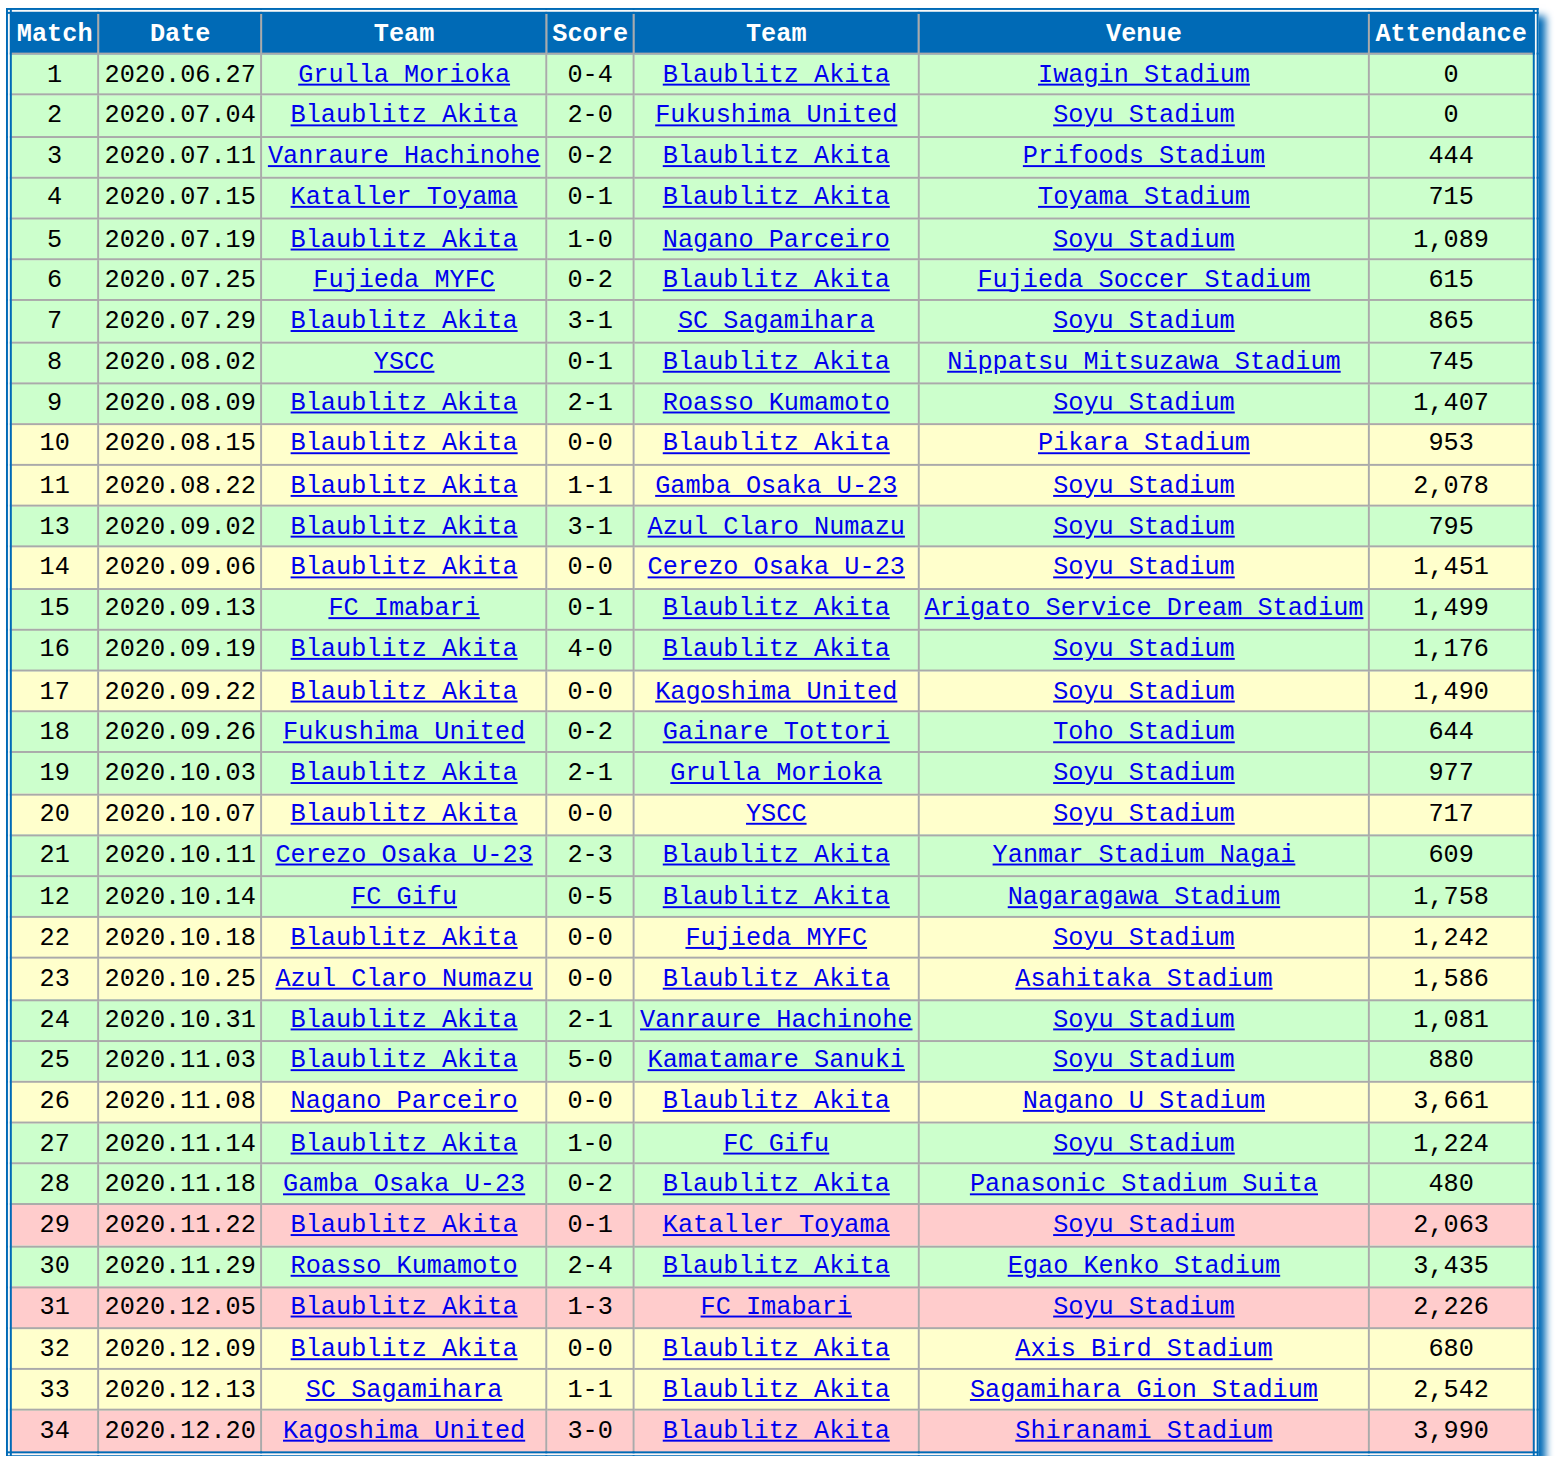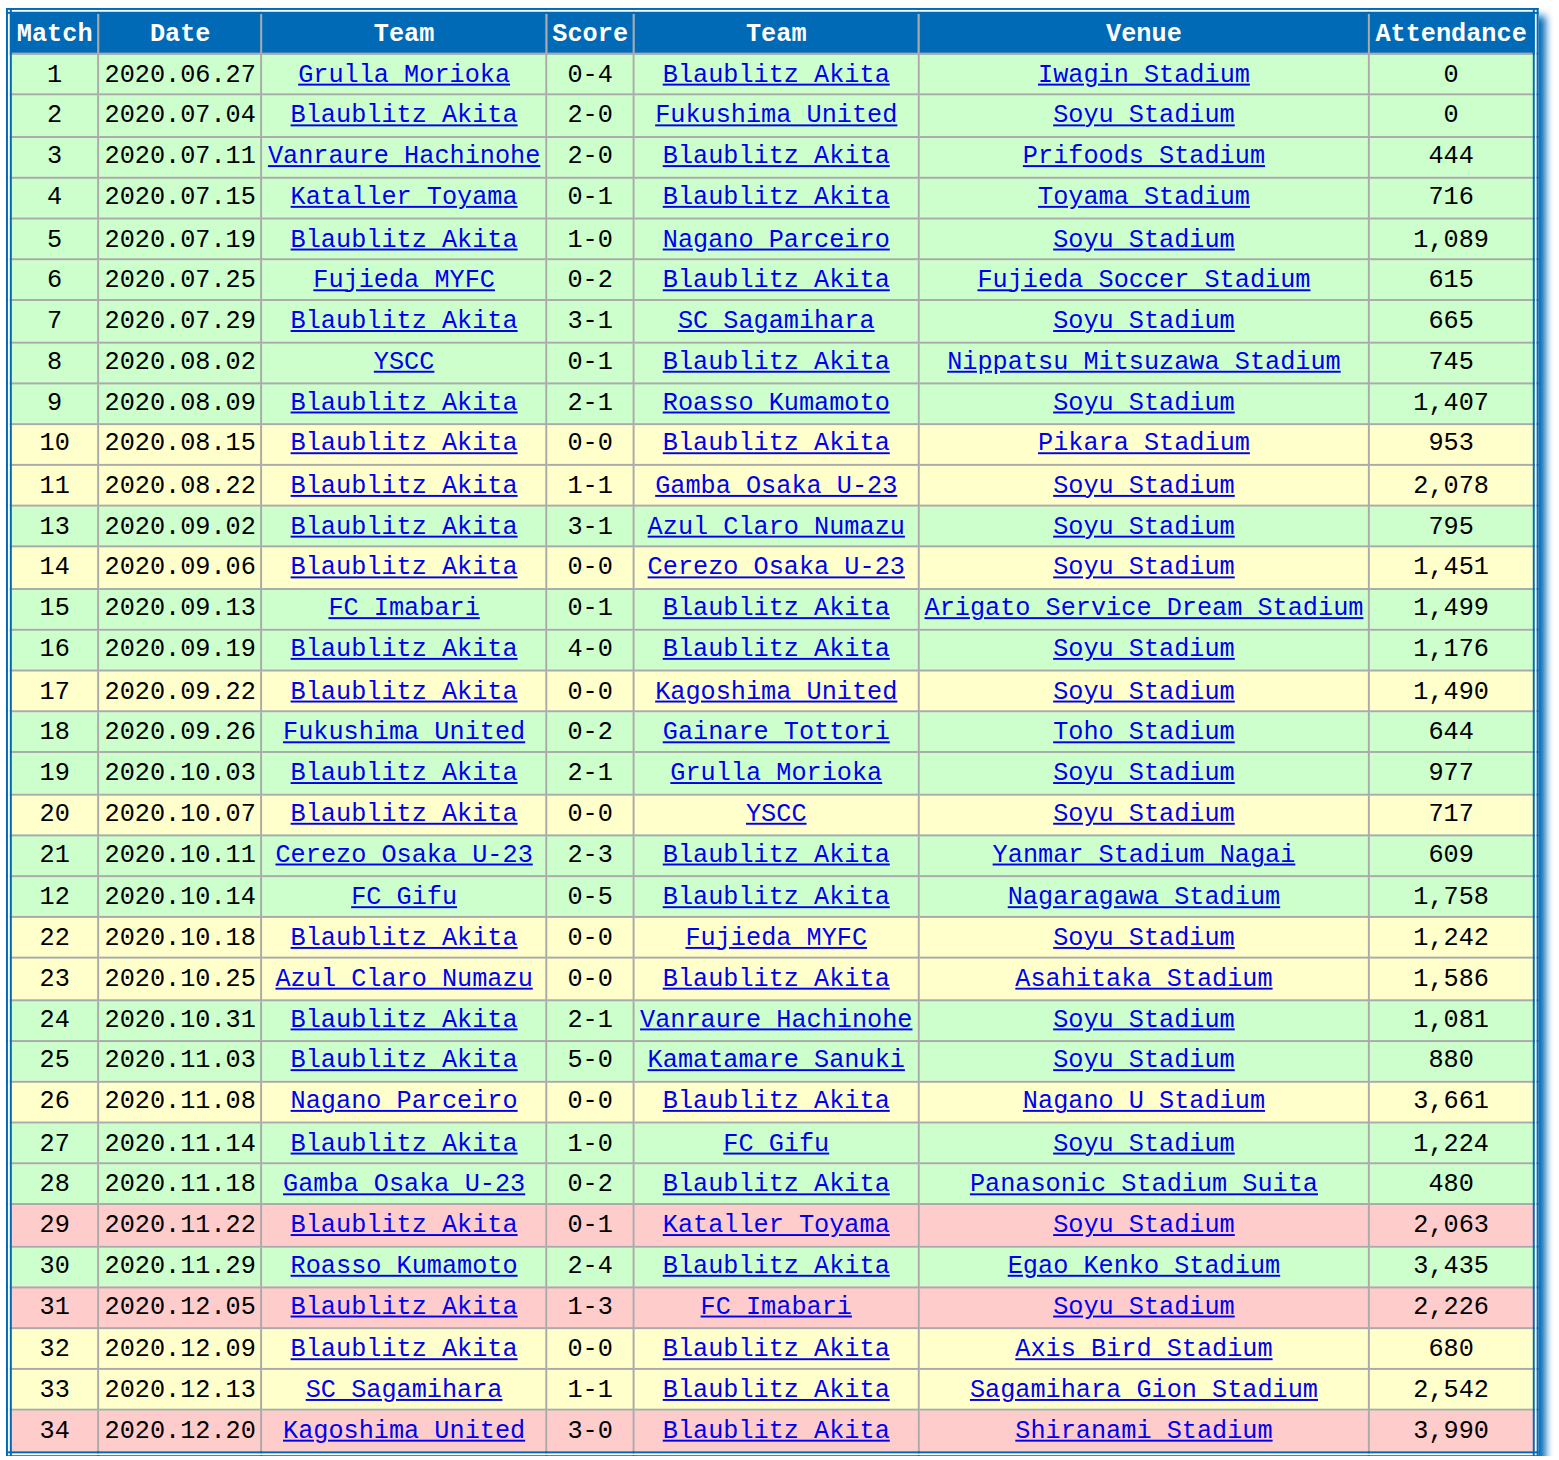(590, 157) 0-2 -> (590, 157) 2-0
(1451, 198) 715 -> (1451, 198) 716
(1451, 321) 865 -> (1451, 321) 665
